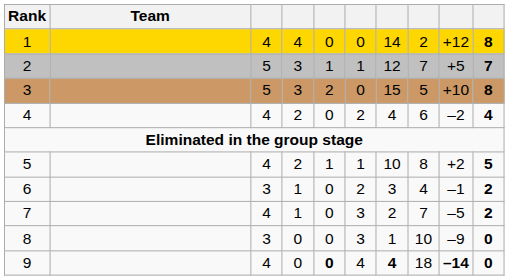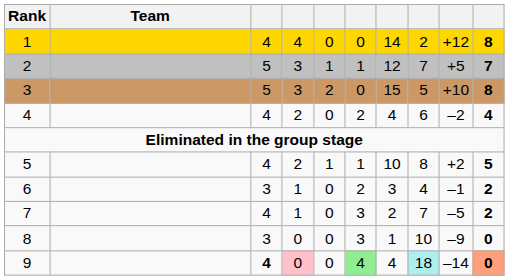(266, 262) normal -> (266, 262) bold
(298, 262) no background -> (298, 262) pink background
(329, 262) bold -> (329, 262) normal
(361, 262) no background -> (361, 262) lightgreen background
(392, 262) bold -> (392, 262) normal
(423, 262) no background -> (423, 262) paleturquoise background
(456, 262) bold -> (456, 262) normal
(488, 262) no background -> (488, 262) lightsalmon background
